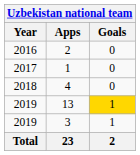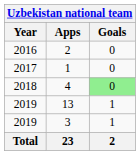(112, 86) no background -> (112, 86) lightgreen background
(112, 104) gold background -> (112, 104) no background
